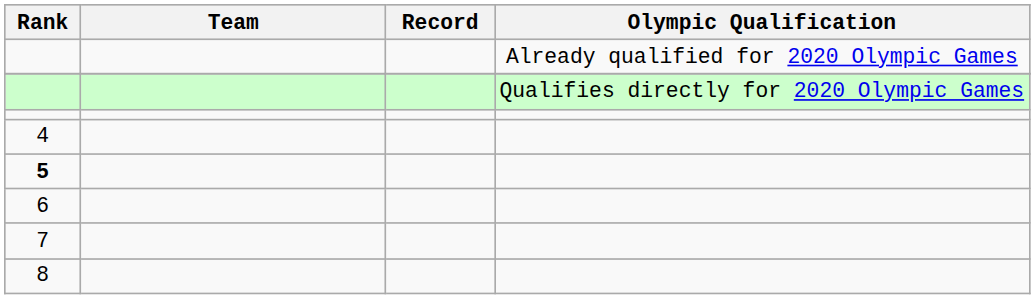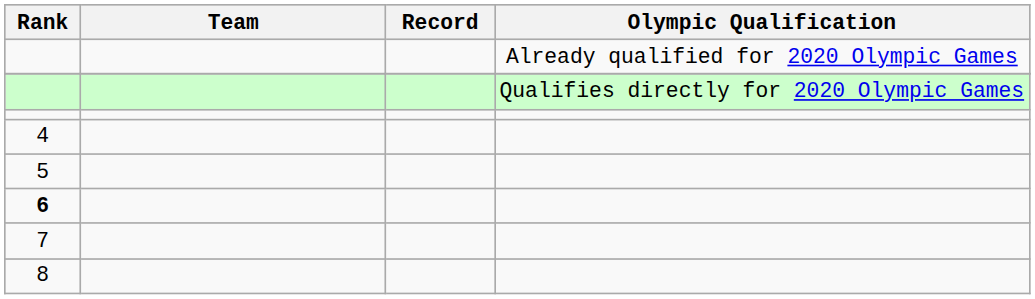(43, 171) bold -> (43, 171) normal
(43, 206) normal -> (43, 206) bold
